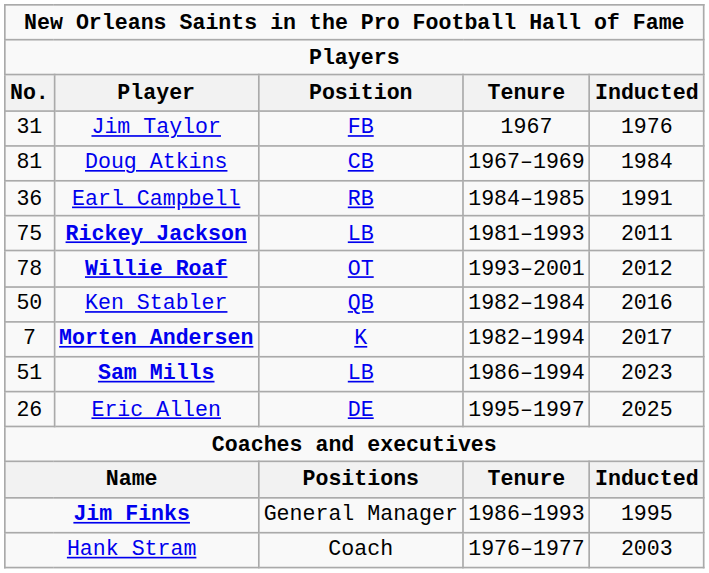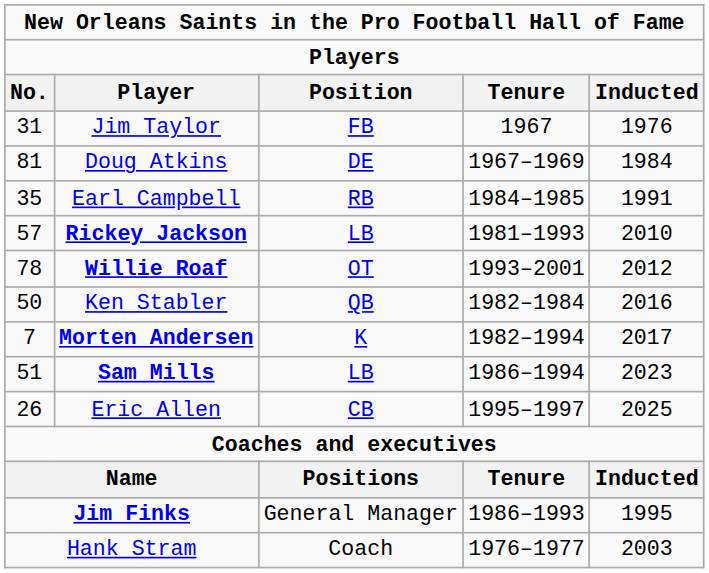(361, 163) CB -> (361, 163) DE
(29, 198) 36 -> (29, 198) 35
(29, 233) 75 -> (29, 233) 57
(647, 233) 2011 -> (647, 233) 2010
(361, 409) DE -> (361, 409) CB
